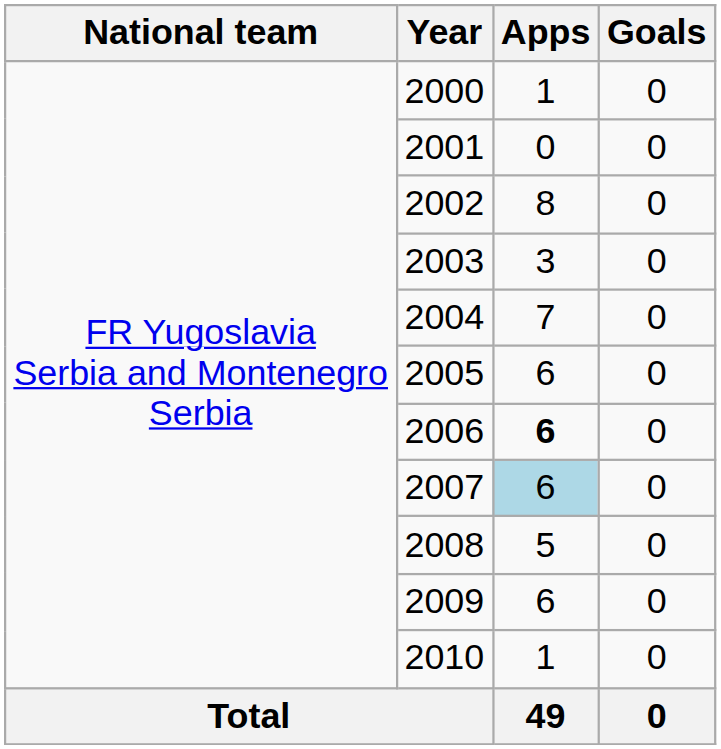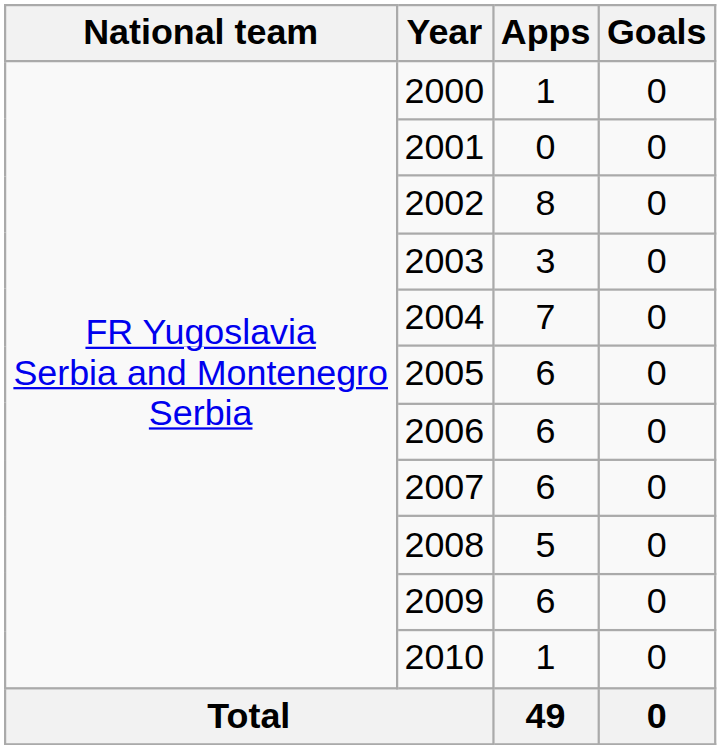(546, 430) bold -> (546, 430) normal
(546, 487) lightblue background -> (546, 487) no background
